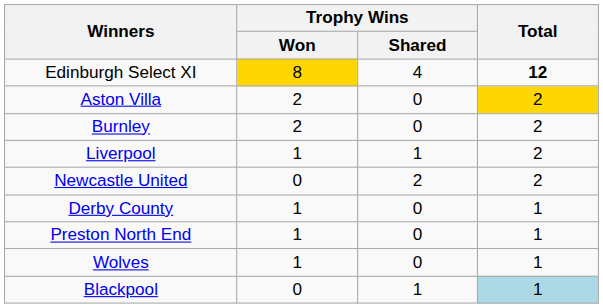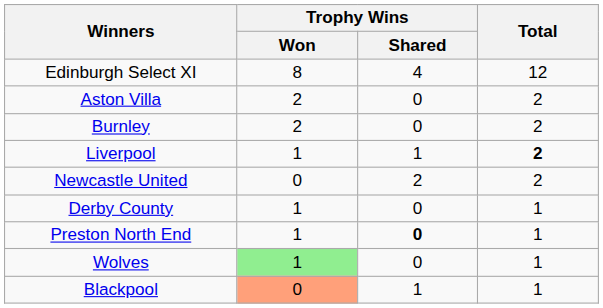(297, 72) gold background -> (297, 72) no background
(538, 72) bold -> (538, 72) normal
(538, 99) gold background -> (538, 99) no background
(538, 153) normal -> (538, 153) bold
(417, 235) normal -> (417, 235) bold
(297, 262) no background -> (297, 262) lightgreen background
(297, 289) no background -> (297, 289) lightsalmon background
(538, 289) lightblue background -> (538, 289) no background
